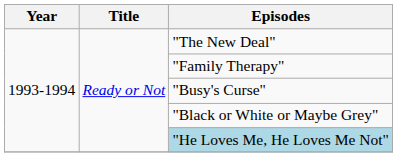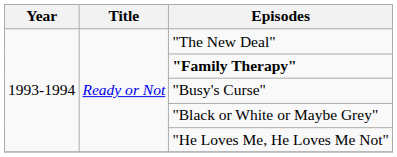(228, 66) normal -> (235, 66) bold
(281, 139) lightblue background -> (281, 139) no background
